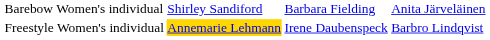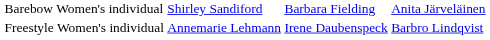(224, 27) gold background -> (224, 27) no background
